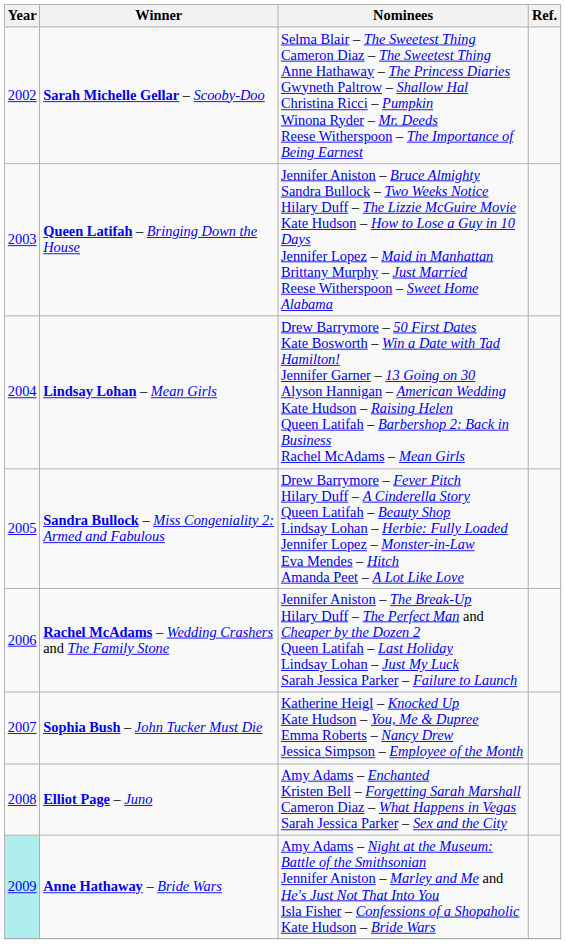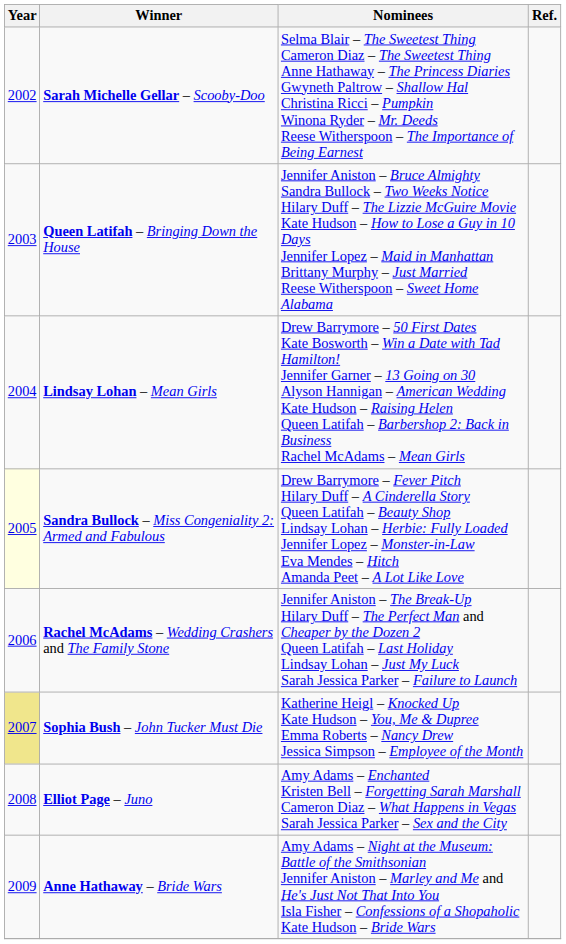(22, 528) no background -> (22, 528) lightyellow background
(22, 728) no background -> (22, 728) khaki background
(22, 887) paleturquoise background -> (22, 887) no background
